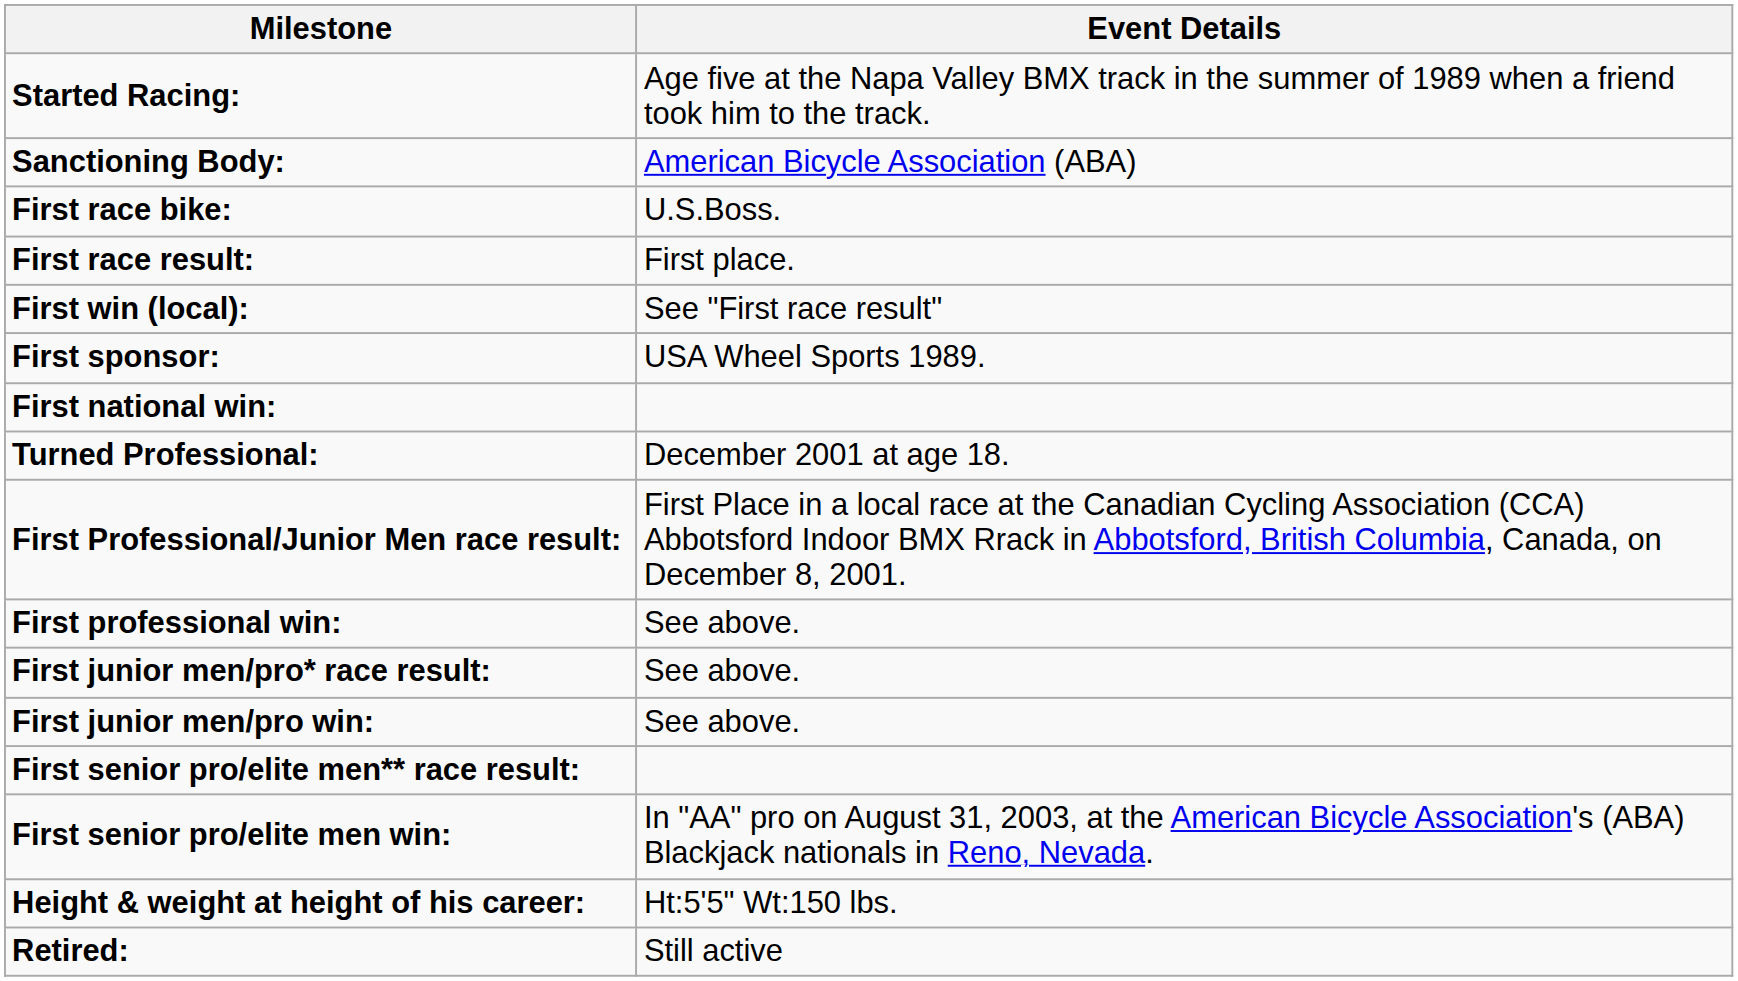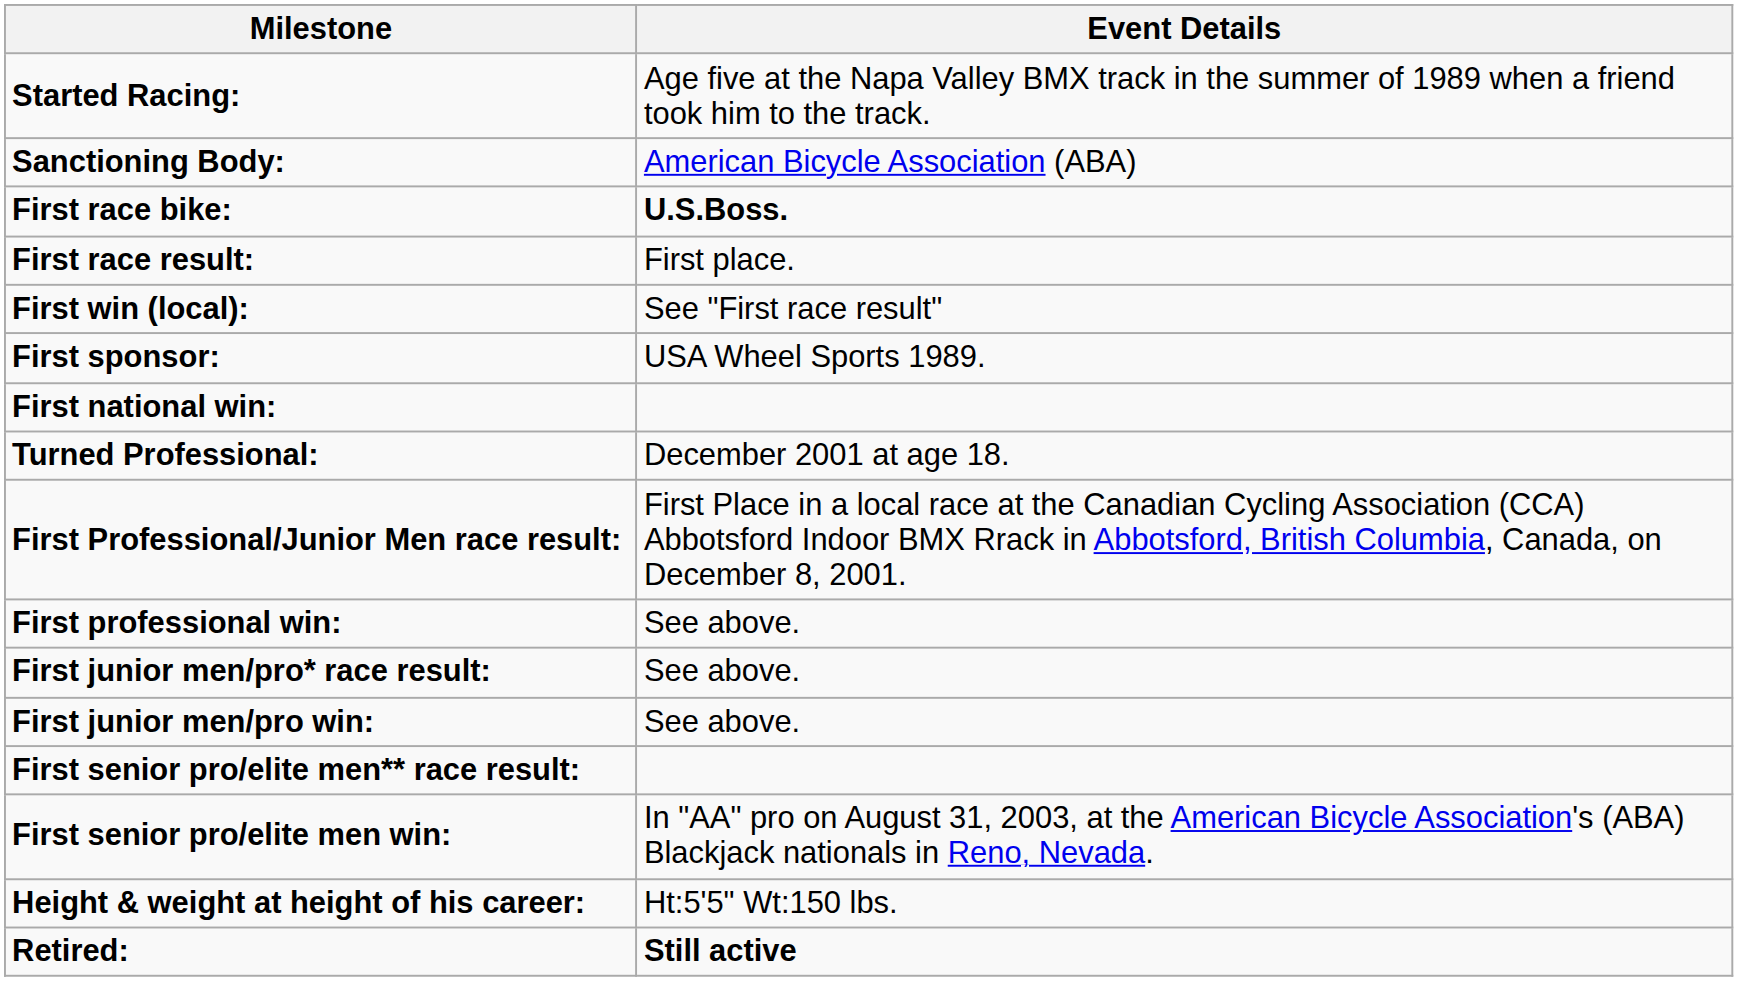(713, 210) normal -> (716, 210) bold
(713, 951) normal -> (720, 951) bold
